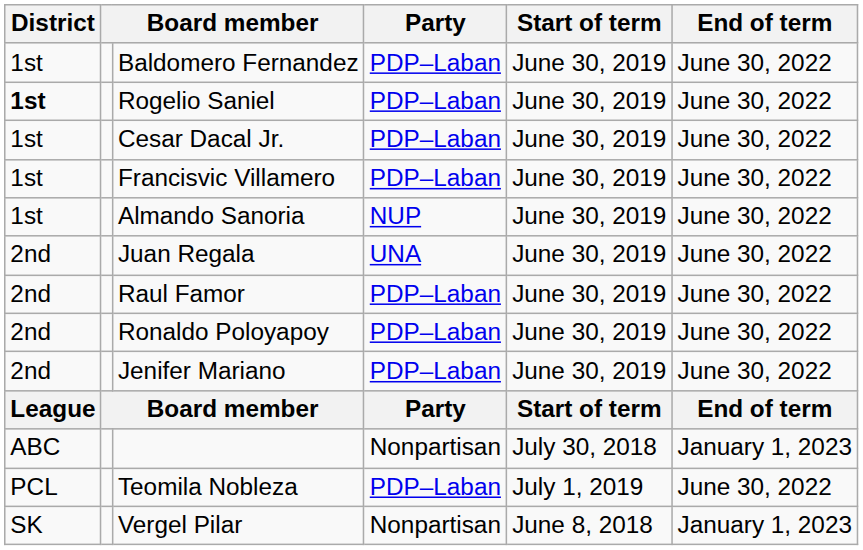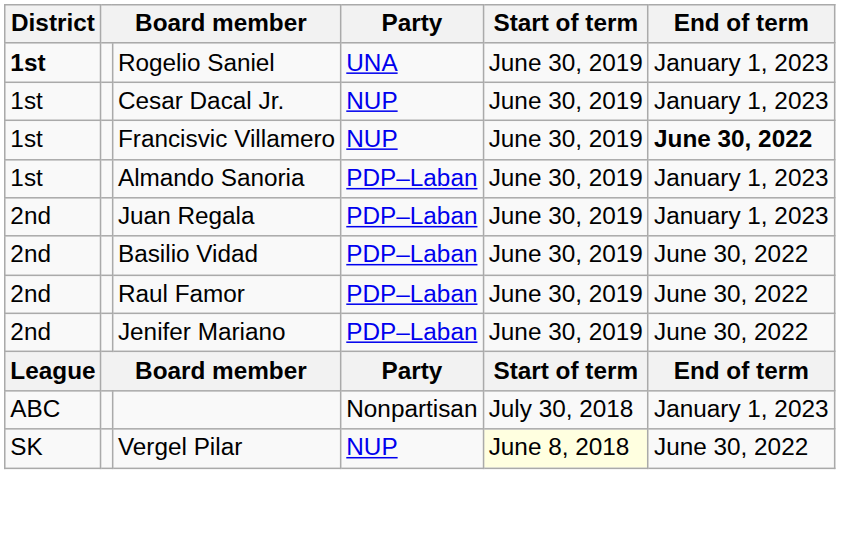- row: (238, 62)
(435, 100) PDP–Laban -> (372, 62) UNA
(755, 100) June 30, 2022 -> (741, 62) January 1, 2023
(435, 139) PDP–Laban -> (372, 100) NUP
(755, 139) June 30, 2022 -> (741, 100) January 1, 2023
(435, 178) PDP–Laban -> (372, 139) NUP
(755, 178) normal -> (733, 139) bold
(395, 216) NUP -> (412, 178) PDP–Laban
(755, 216) June 30, 2022 -> (741, 178) January 1, 2023
(395, 255) UNA -> (412, 216) PDP–Laban
(755, 255) June 30, 2022 -> (741, 216) January 1, 2023
+ row: (188, 255)
- row: (223, 332)
- row: (208, 486)
(435, 525) Nonpartisan -> (372, 448) NUP
(582, 525) no background -> (559, 448) lightyellow background
(765, 525) January 1, 2023 -> (731, 448) June 30, 2022
